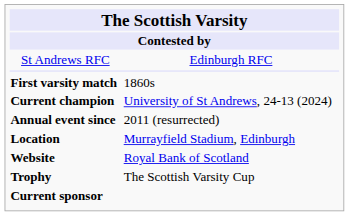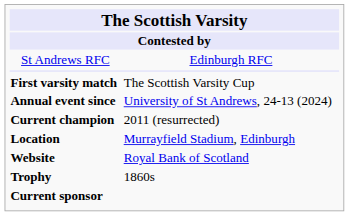(139, 82) 1860s -> (189, 82) The Scottish Varsity Cup
(62, 101) Current champion -> (63, 101) Annual event since
(63, 120) Annual event since -> (62, 120) Current champion
(189, 176) The Scottish Varsity Cup -> (139, 176) 1860s
